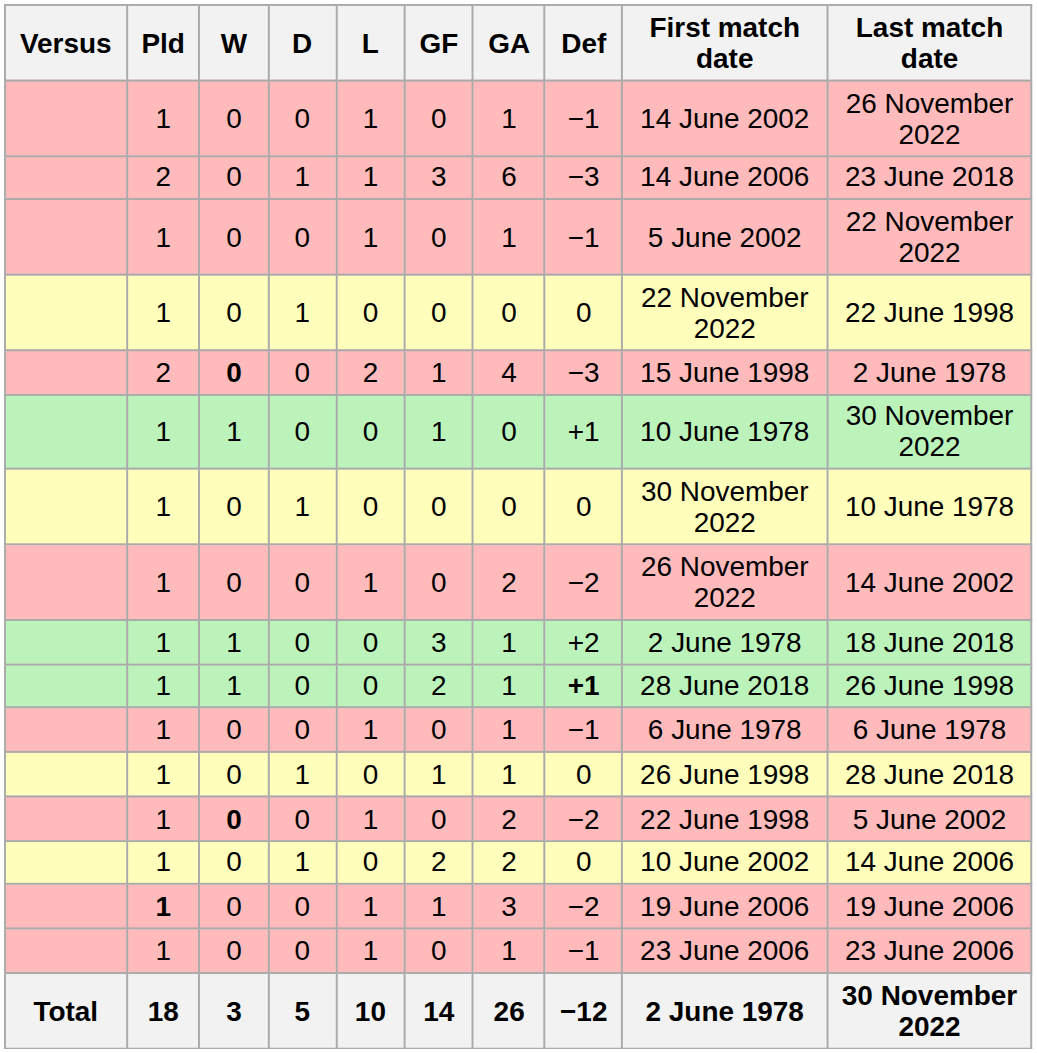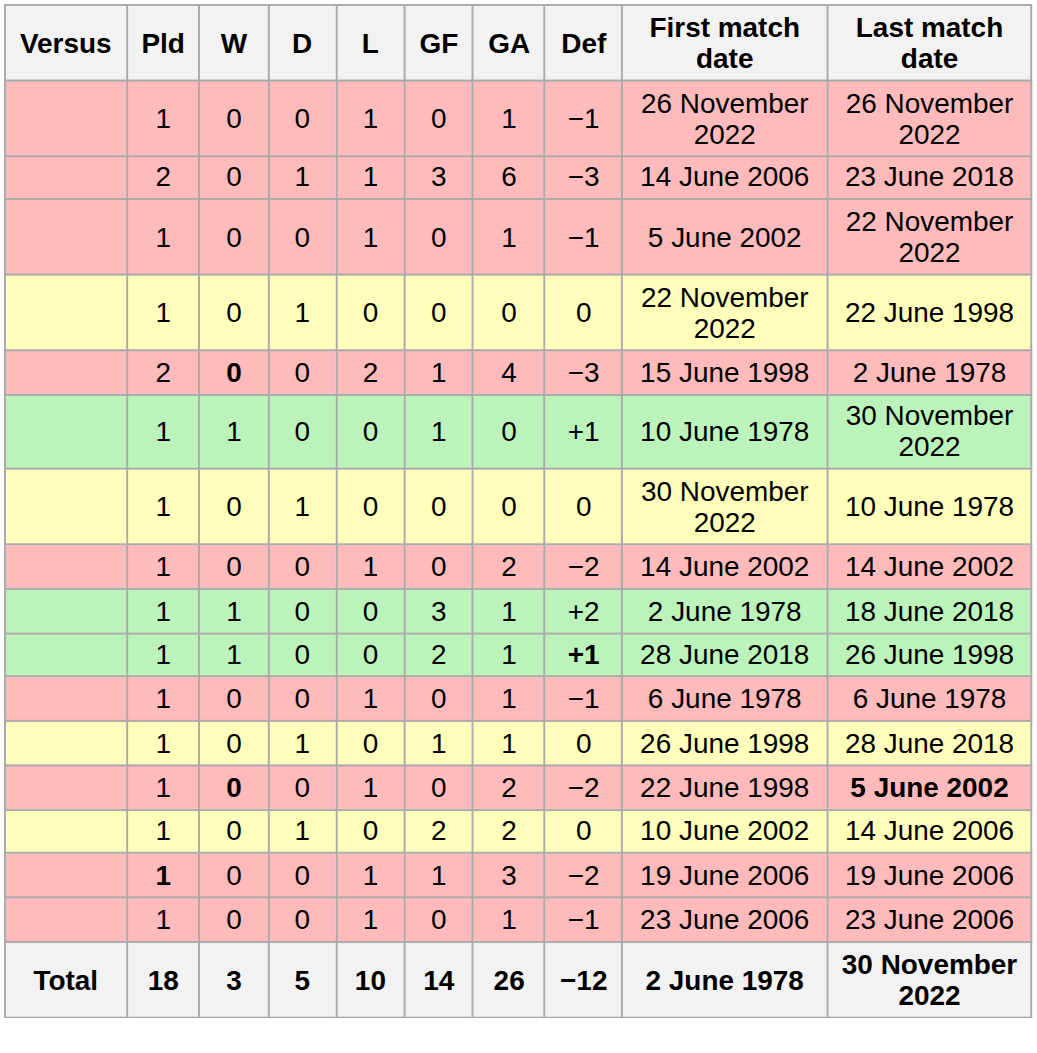(725, 118) 14 June 2002 -> (725, 118) 26 November 2022
(725, 582) 26 November 2022 -> (725, 567) 14 June 2002
(930, 818) normal -> (930, 787) bold
